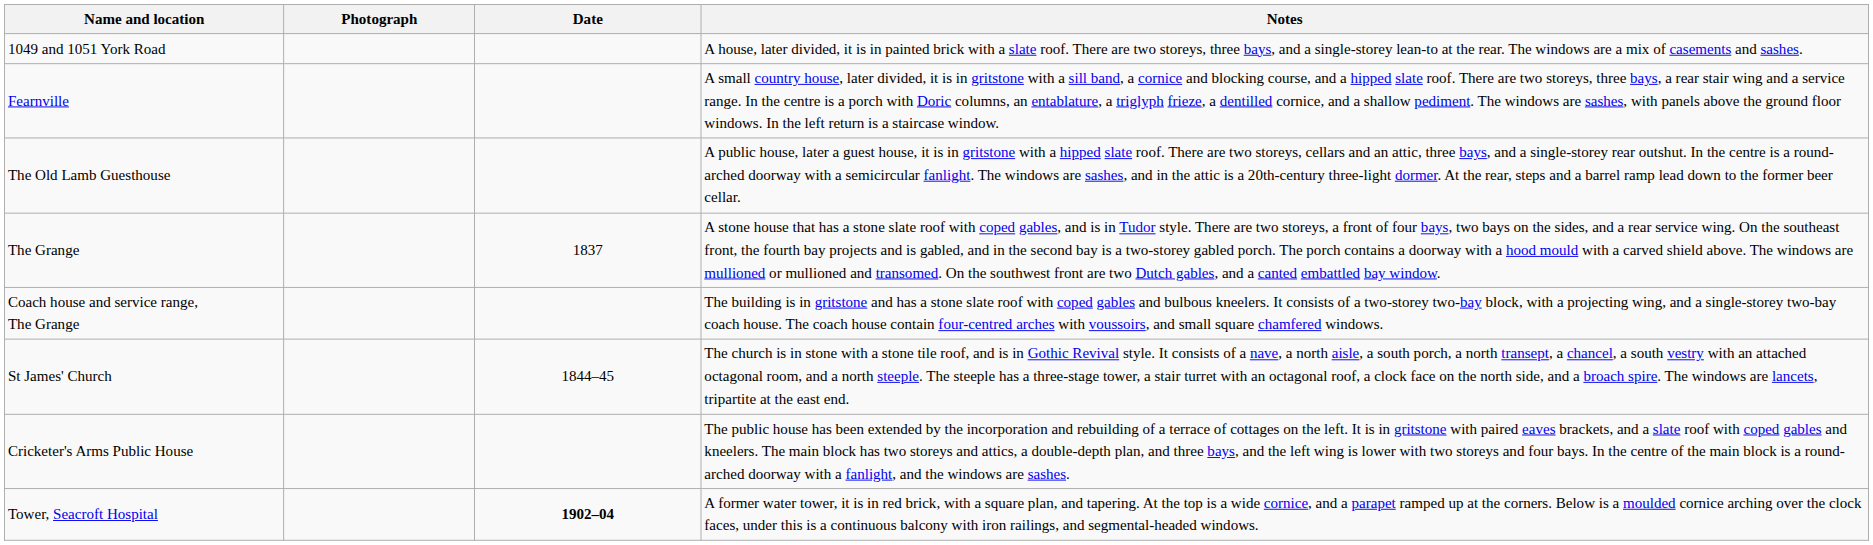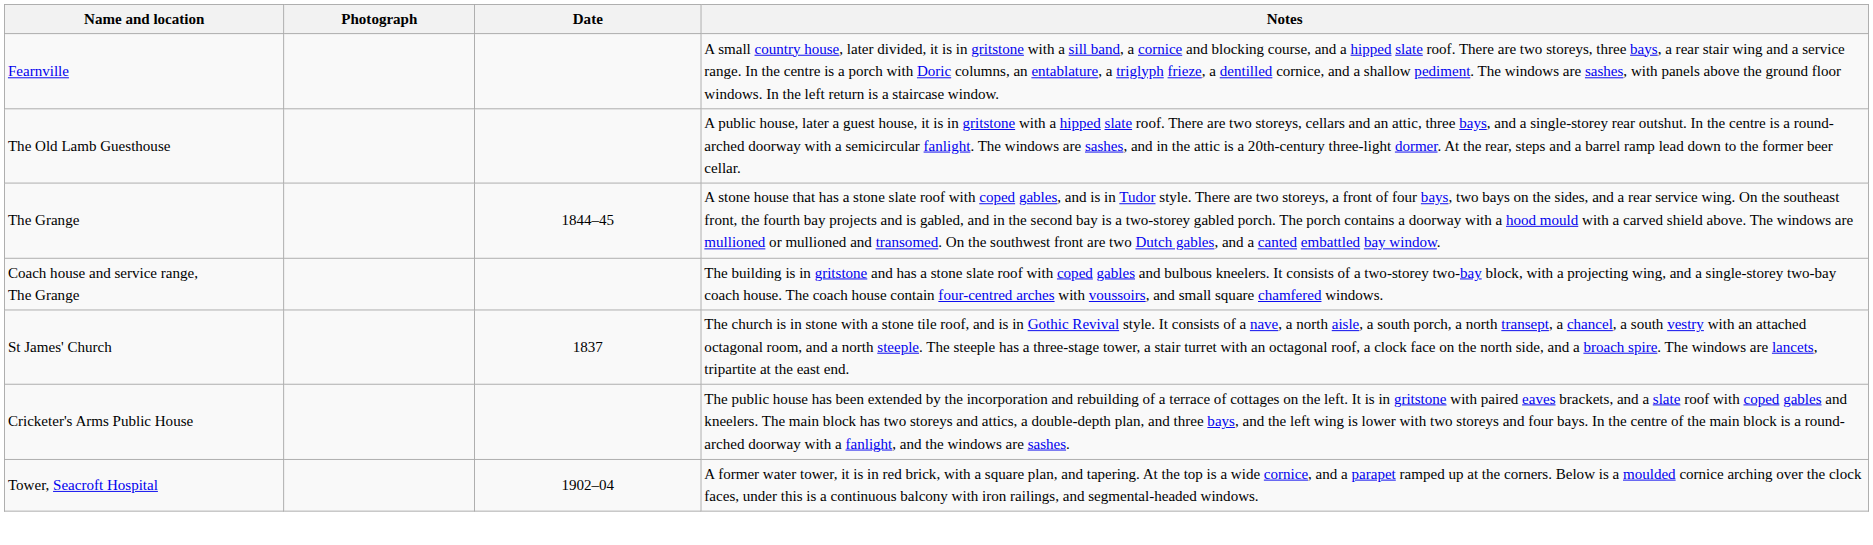- row: (87, 48)
(588, 250) 1837 -> (588, 220) 1844–45
(588, 376) 1844–45 -> (588, 347) 1837
(588, 514) bold -> (588, 485) normal
